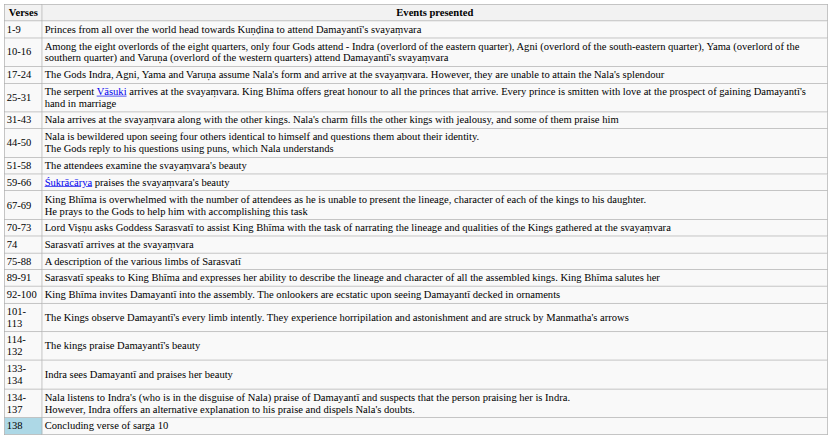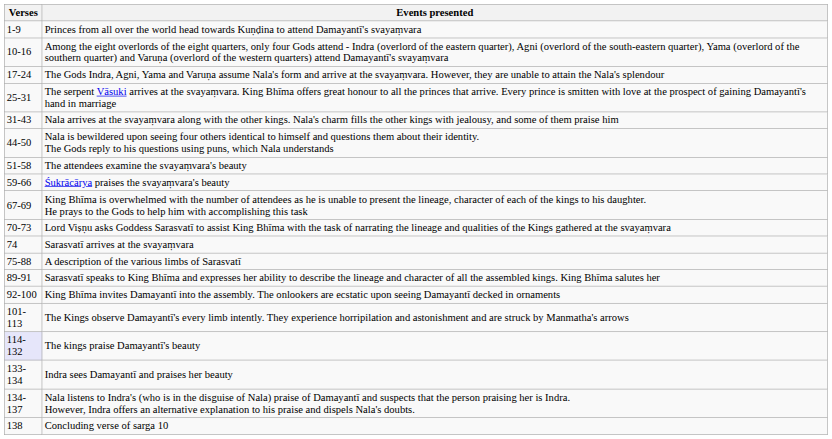(16, 346) no background -> (16, 346) lavender background
(15, 426) lightblue background -> (15, 426) no background
